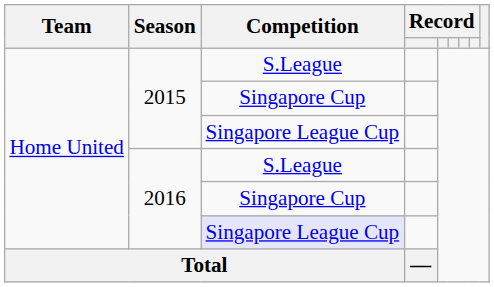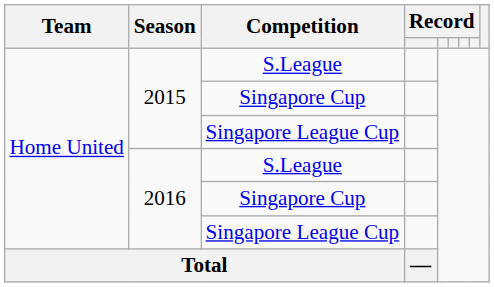(302, 231) lavender background -> (302, 231) no background
